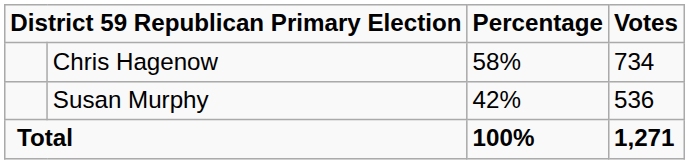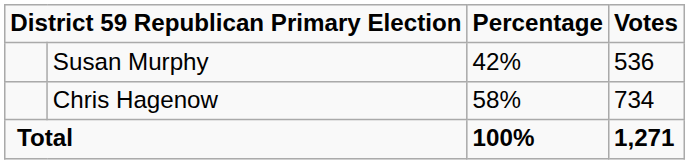rows swapped: (135, 61) <-> (131, 100)
